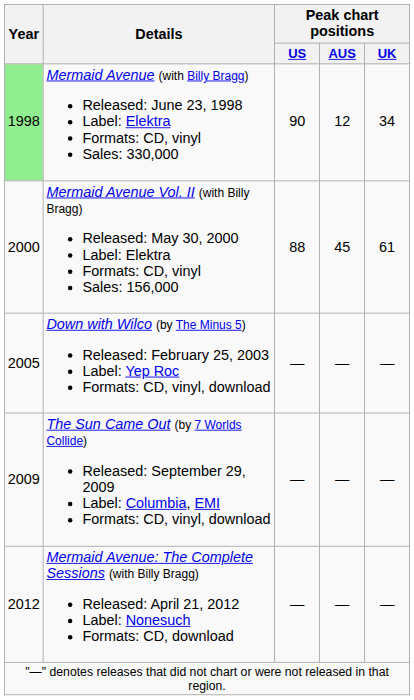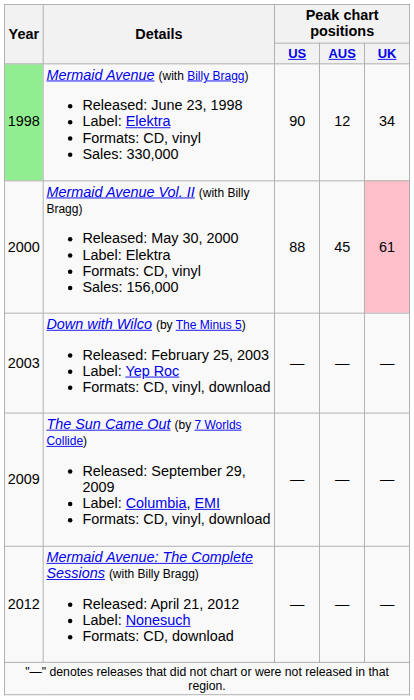(387, 246) no background -> (387, 246) pink background
(24, 363) 2005 -> (24, 363) 2003
